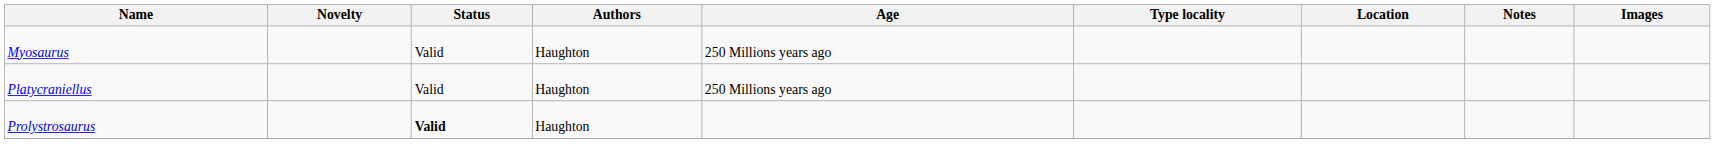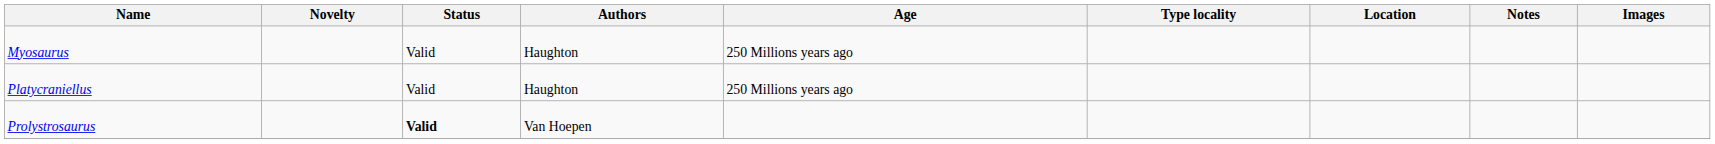(562, 127) Haughton -> (558, 127) Van Hoepen
